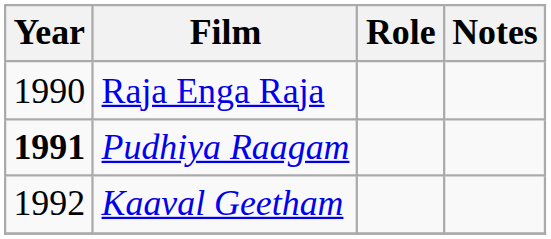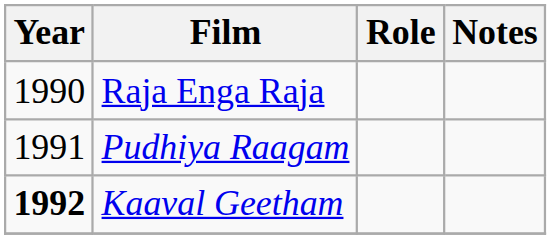(49, 146) bold -> (49, 146) normal
(49, 203) normal -> (49, 203) bold
